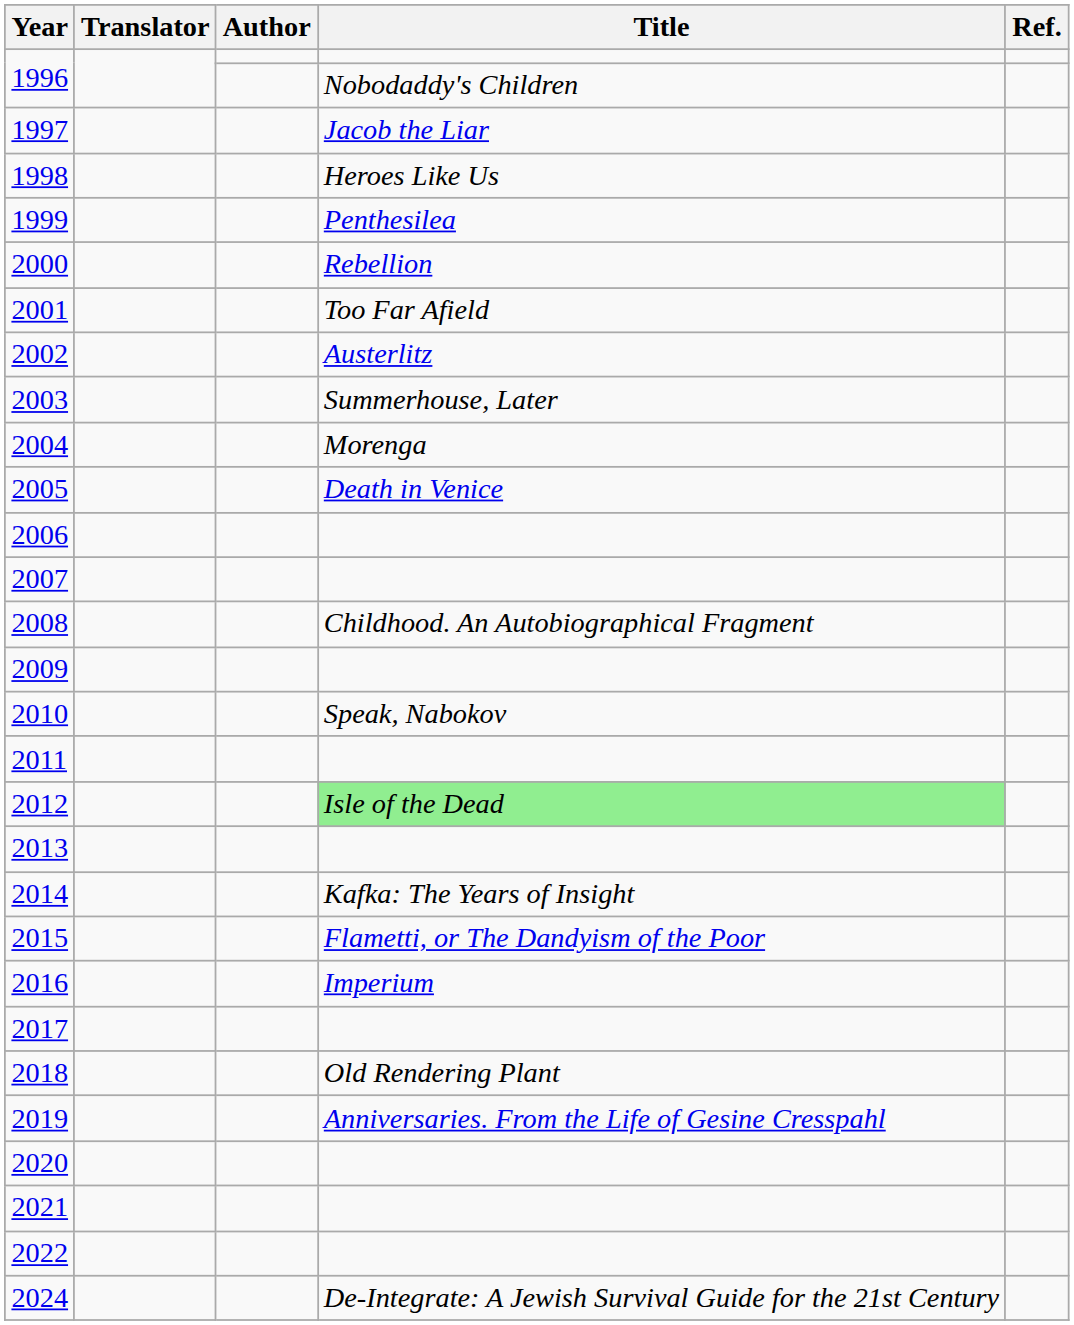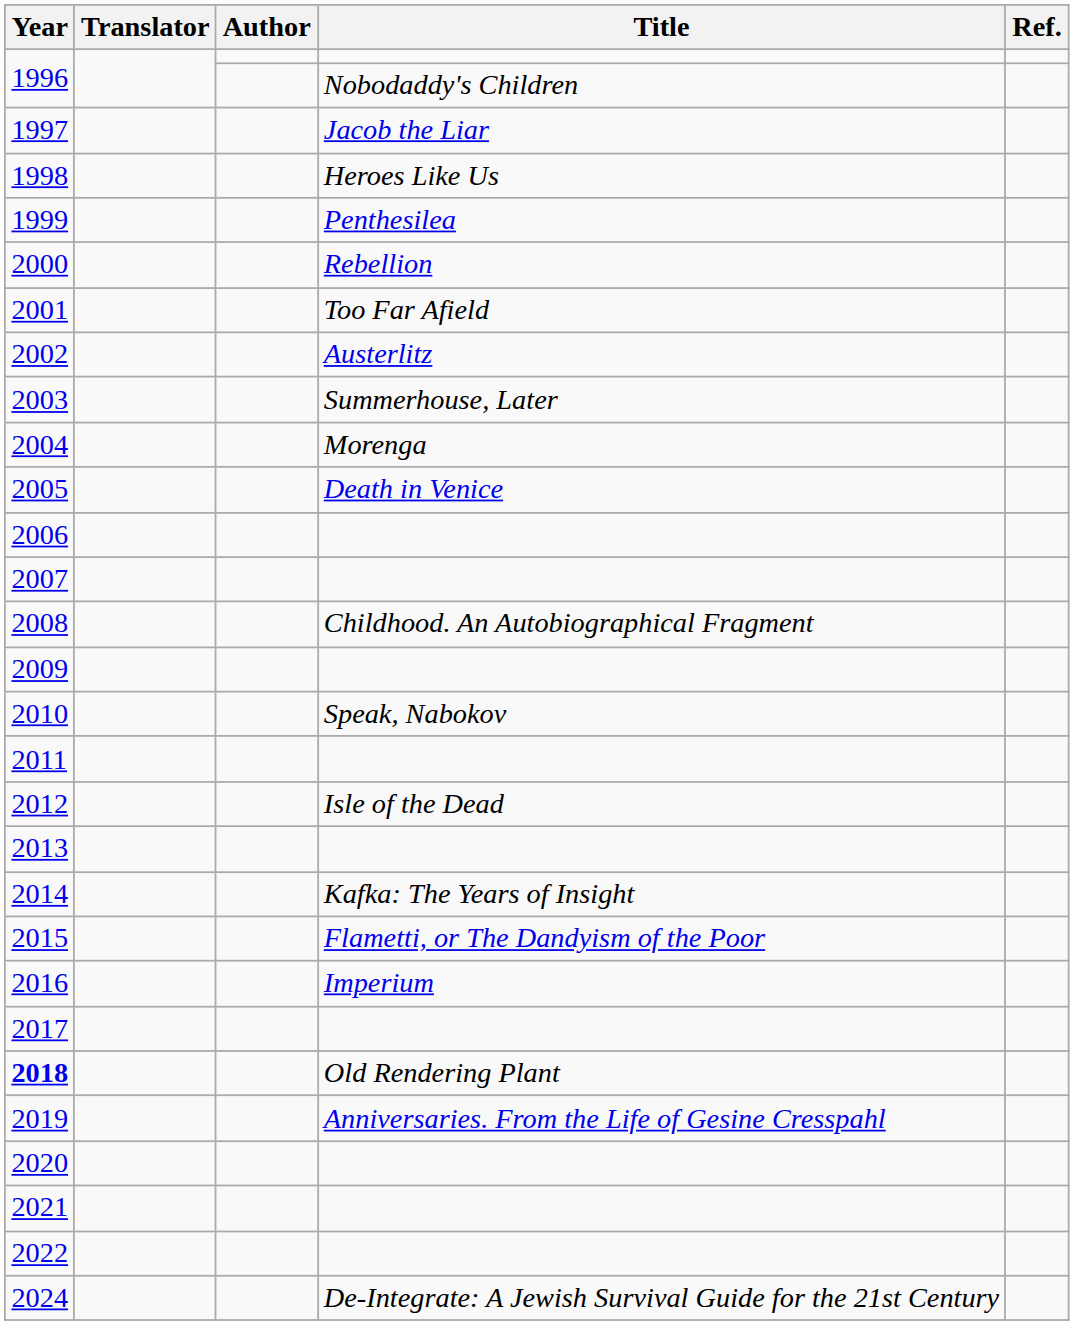(414, 803) lightgreen background -> (414, 803) no background
(40, 1073) normal -> (40, 1073) bold
